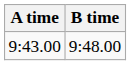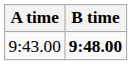(95, 45) normal -> (95, 45) bold
